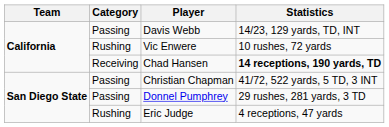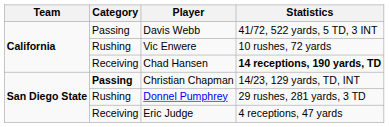(299, 30) 14/23, 129 yards, TD, INT -> (308, 30) 41/72, 522 yards, 5 TD, 3 INT
(111, 80) normal -> (112, 80) bold
(308, 80) 41/72, 522 yards, 5 TD, 3 INT -> (299, 80) 14/23, 129 yards, TD, INT
(111, 97) Passing -> (111, 97) Rushing
(111, 113) Rushing -> (115, 113) Receiving
